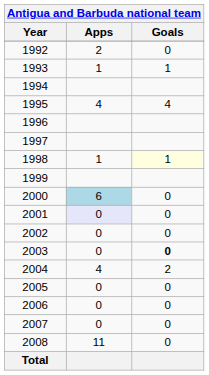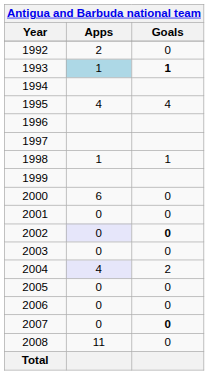(99, 68) no background -> (99, 68) lightblue background
(168, 68) normal -> (168, 68) bold
(168, 159) lightyellow background -> (168, 159) no background
(99, 196) lightblue background -> (99, 196) no background
(99, 214) lavender background -> (99, 214) no background
(99, 232) no background -> (99, 232) lavender background
(168, 232) normal -> (168, 232) bold
(168, 251) bold -> (168, 251) normal
(99, 269) no background -> (99, 269) lavender background
(168, 324) normal -> (168, 324) bold
